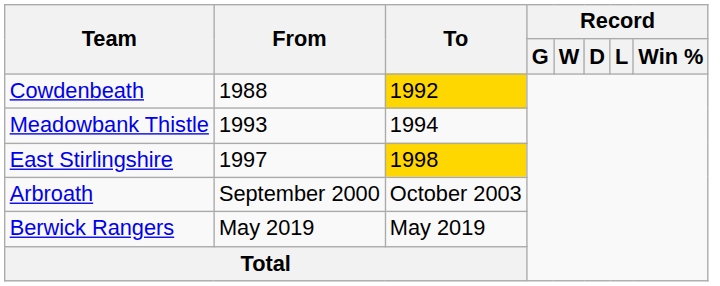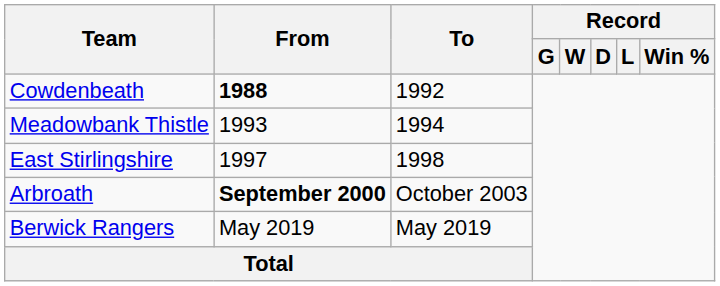(243, 90) normal -> (243, 90) bold
(414, 90) gold background -> (420, 90) no background
(414, 159) gold background -> (420, 159) no background
(299, 194) normal -> (302, 194) bold
